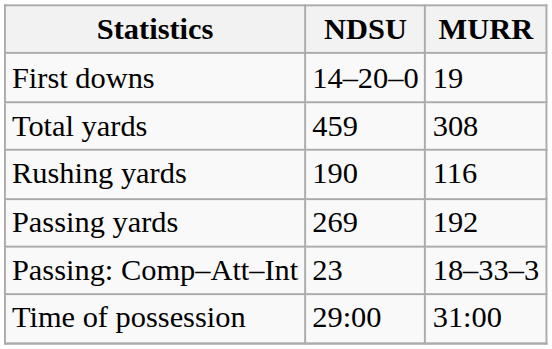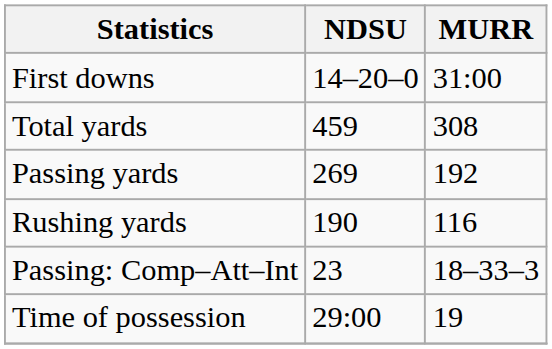(448, 77) 19 -> (467, 77) 31:00
rows swapped: (99, 173) <-> (95, 221)
(467, 318) 31:00 -> (448, 318) 19
